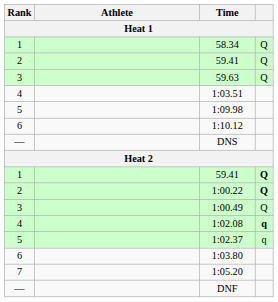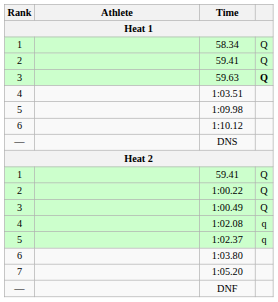(264, 77) normal -> (264, 77) bold
(264, 175) bold -> (264, 175) normal
(264, 191) bold -> (264, 191) normal
(264, 223) bold -> (264, 223) normal
